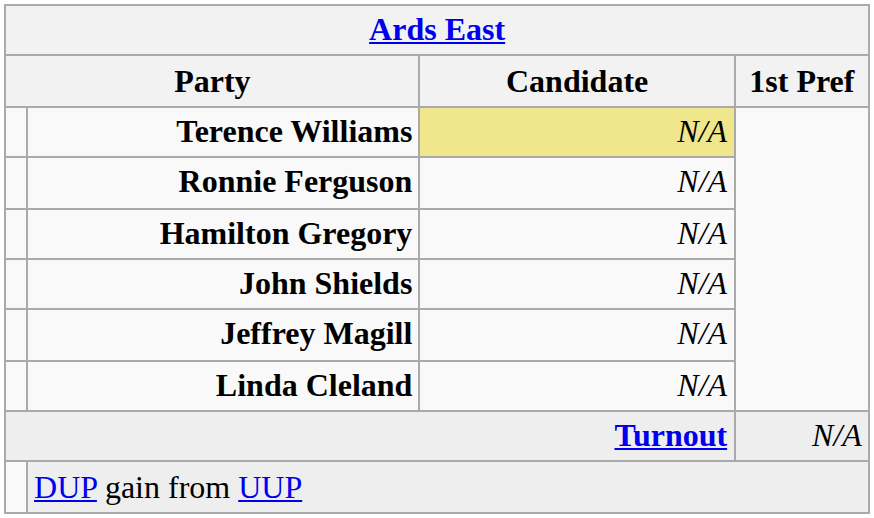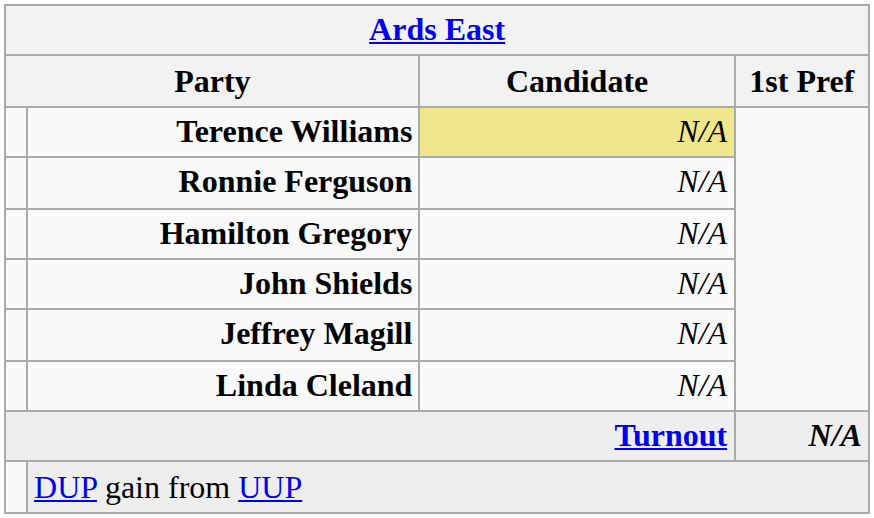(837, 435) normal -> (835, 435) bold
